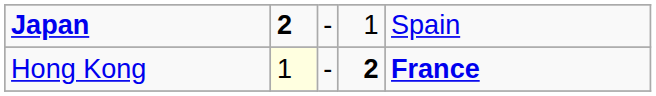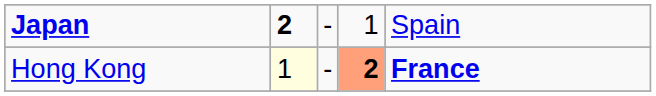(371, 68) no background -> (371, 68) lightsalmon background
